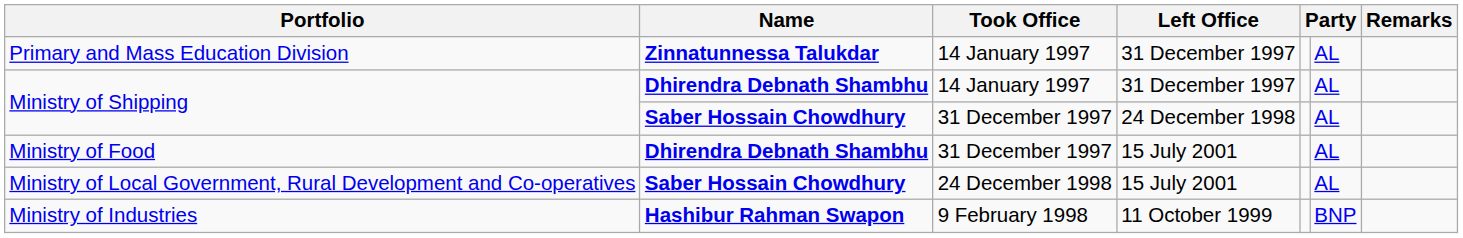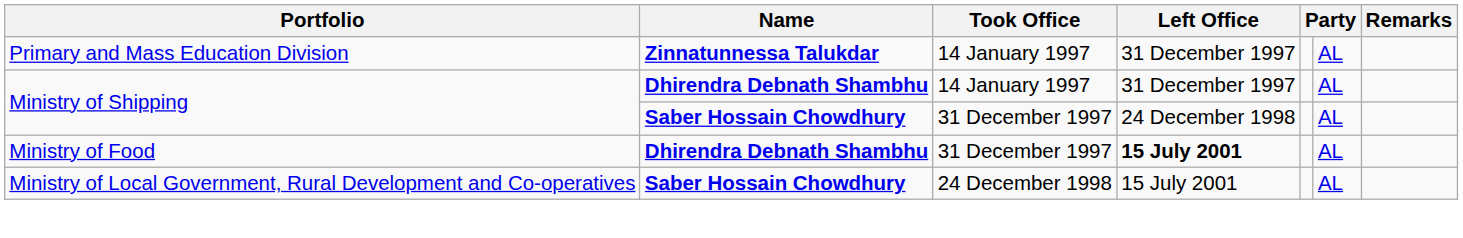(1179, 150) normal -> (1182, 150) bold
- row: (103, 215)
